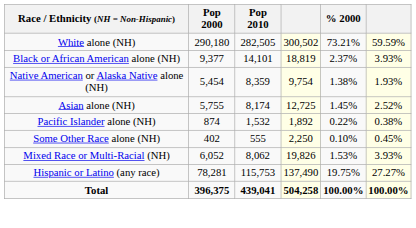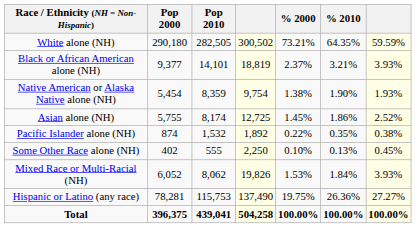+ column: (343, 19)
